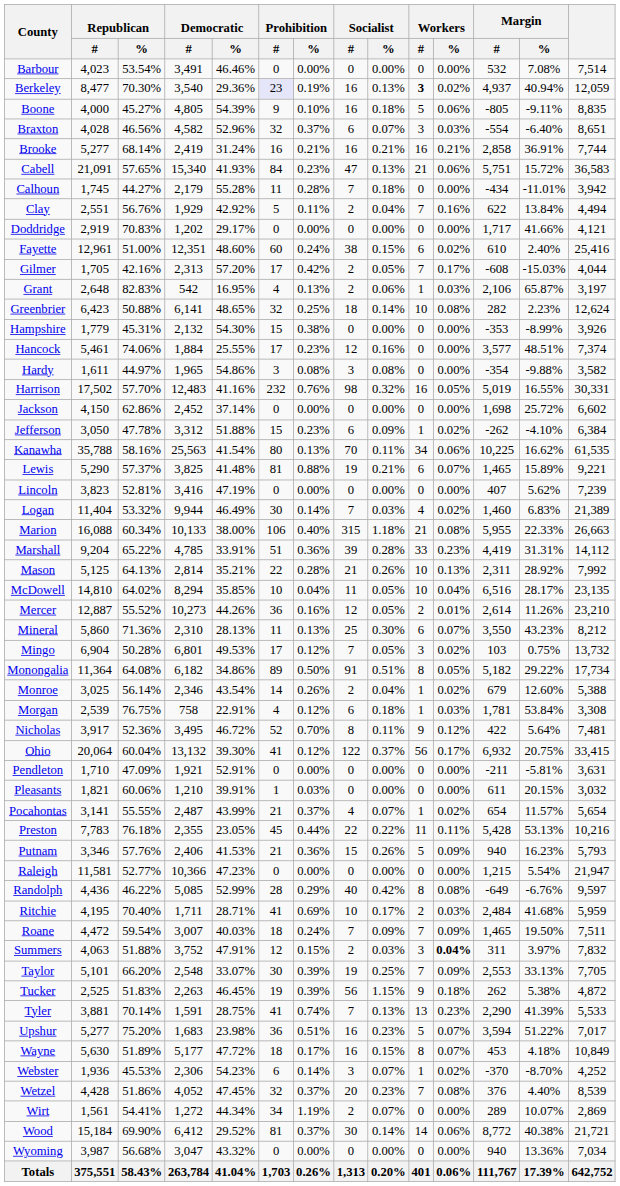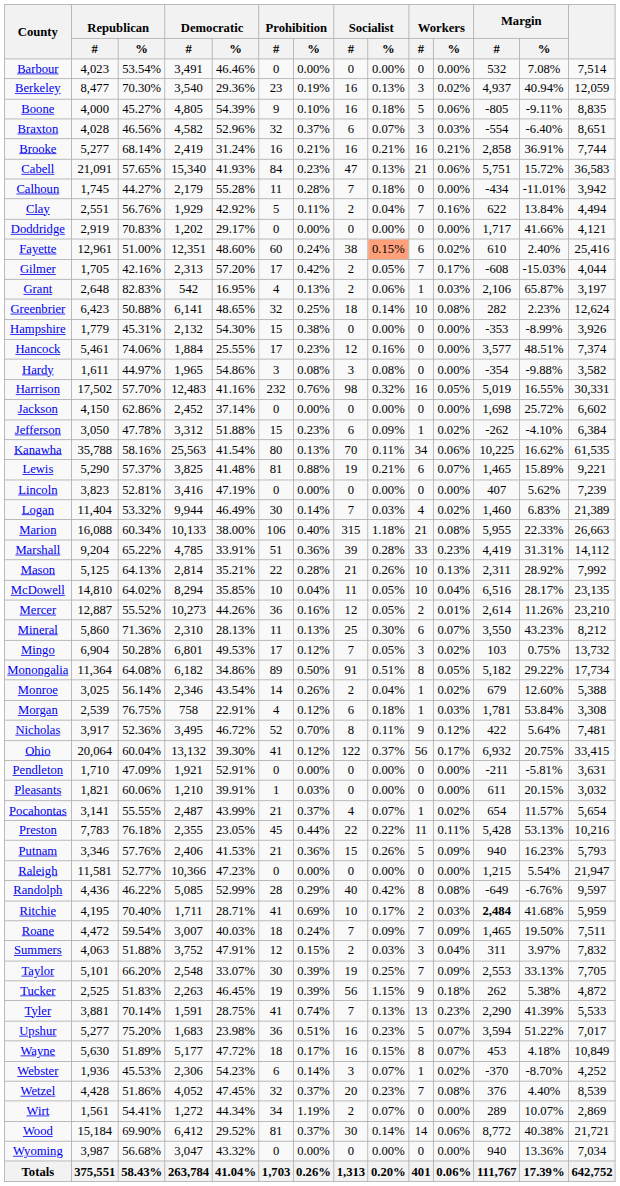(276, 88) lavender background -> (276, 88) no background
(421, 88) bold -> (421, 88) normal
(388, 249) no background -> (388, 249) lightsalmon background
(497, 910) normal -> (497, 910) bold
(454, 950) bold -> (454, 950) normal
